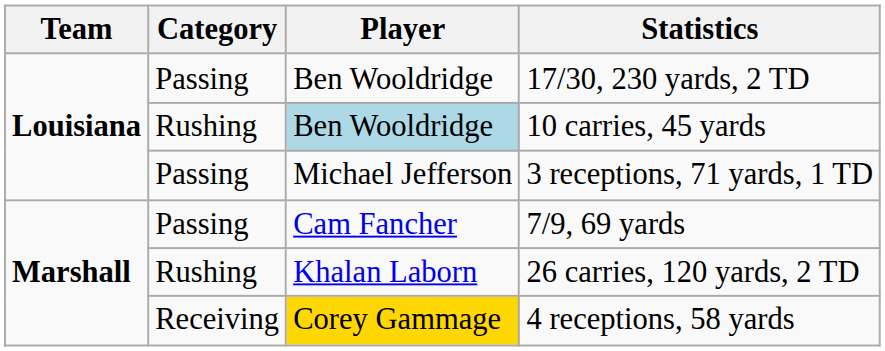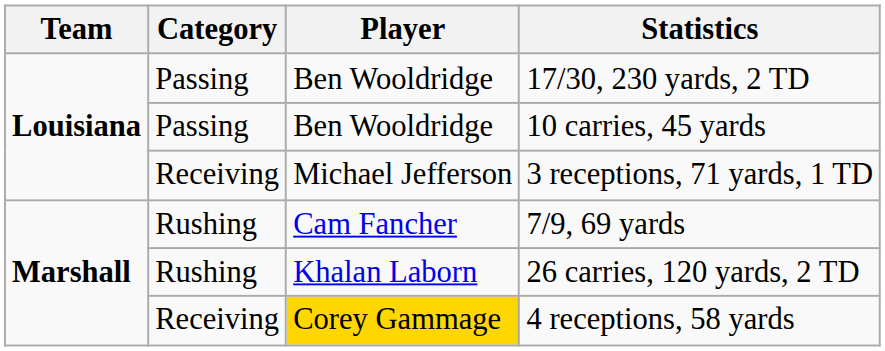(206, 126) Rushing -> (202, 126) Passing
(393, 126) lightblue background -> (393, 126) no background
(202, 174) Passing -> (217, 174) Receiving
(202, 223) Passing -> (206, 223) Rushing
